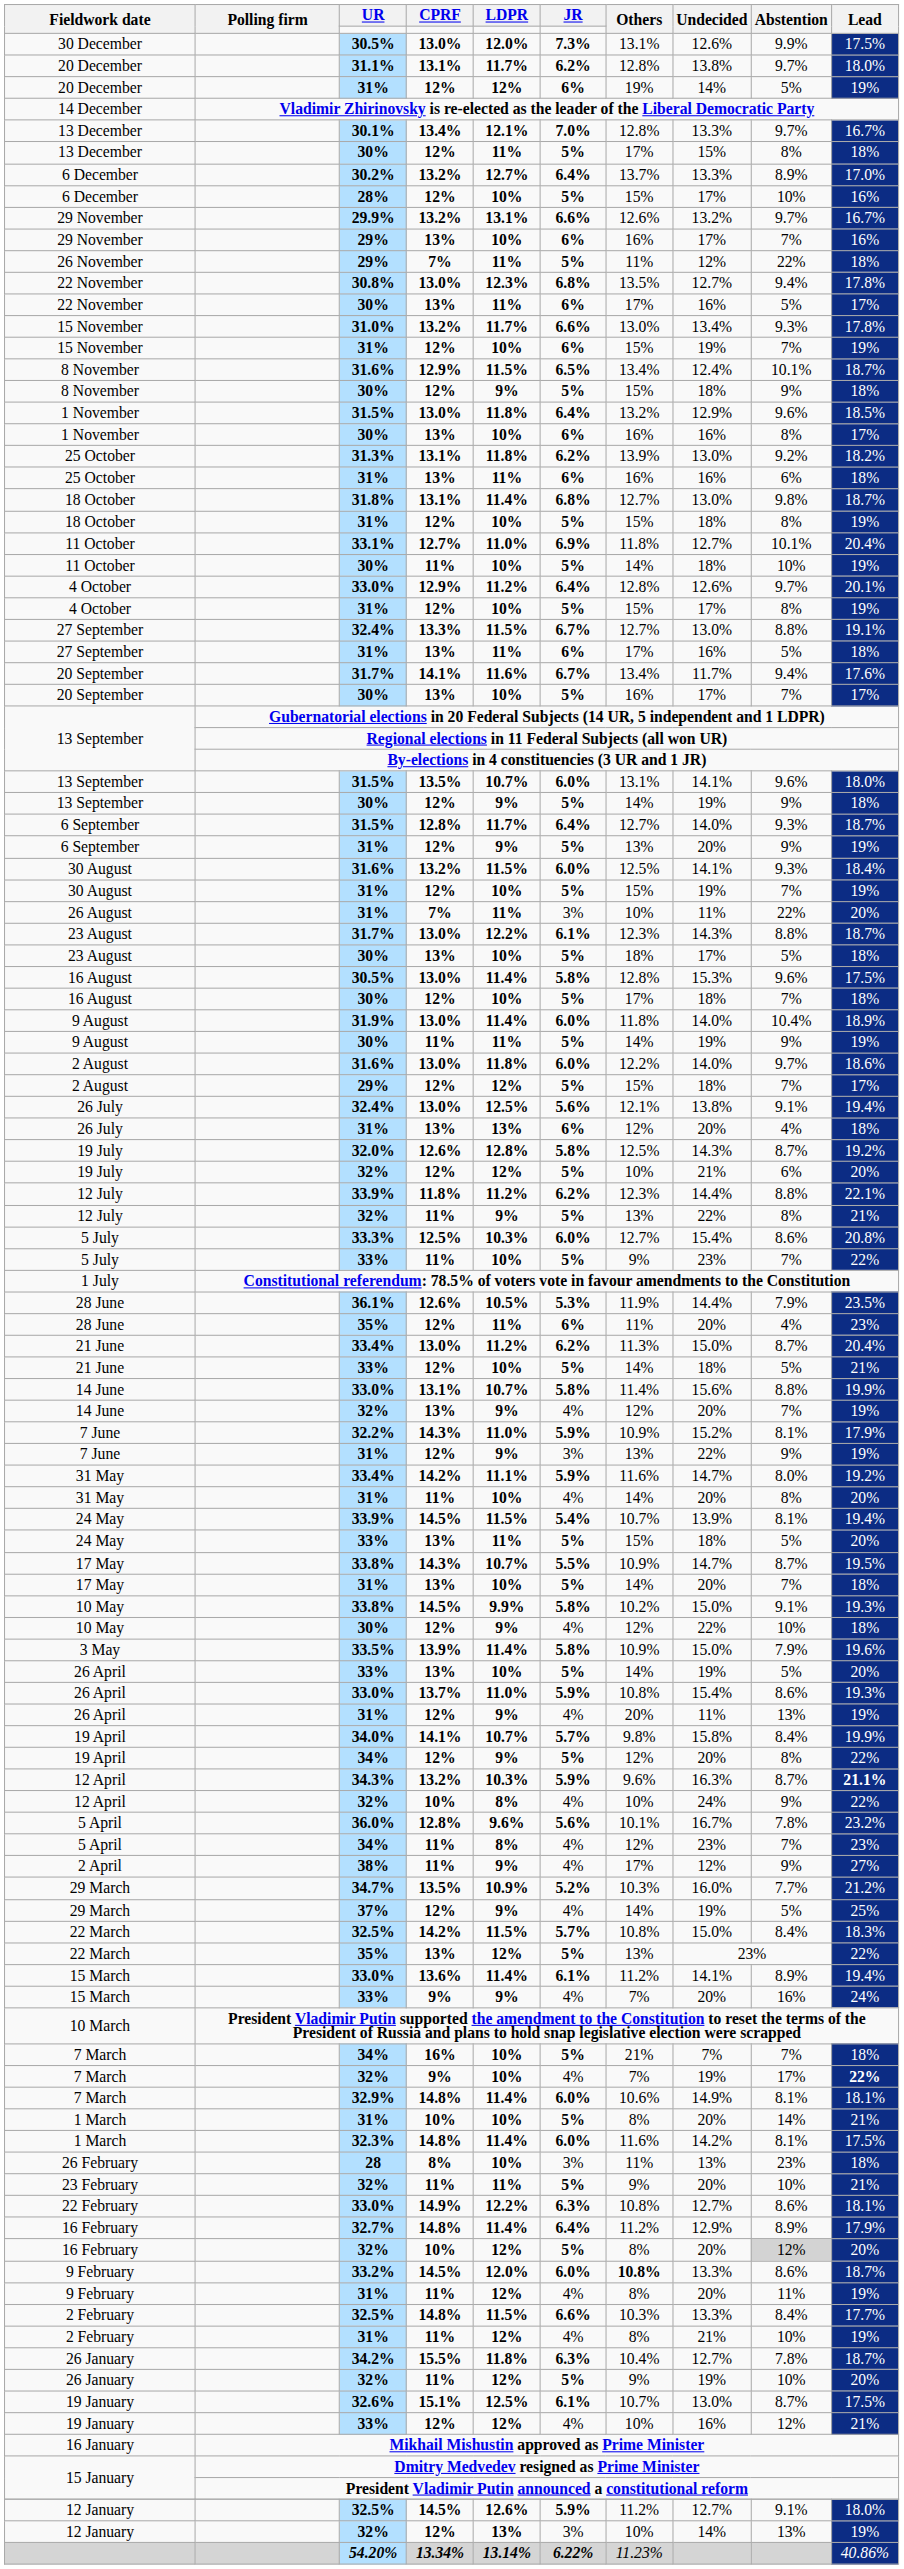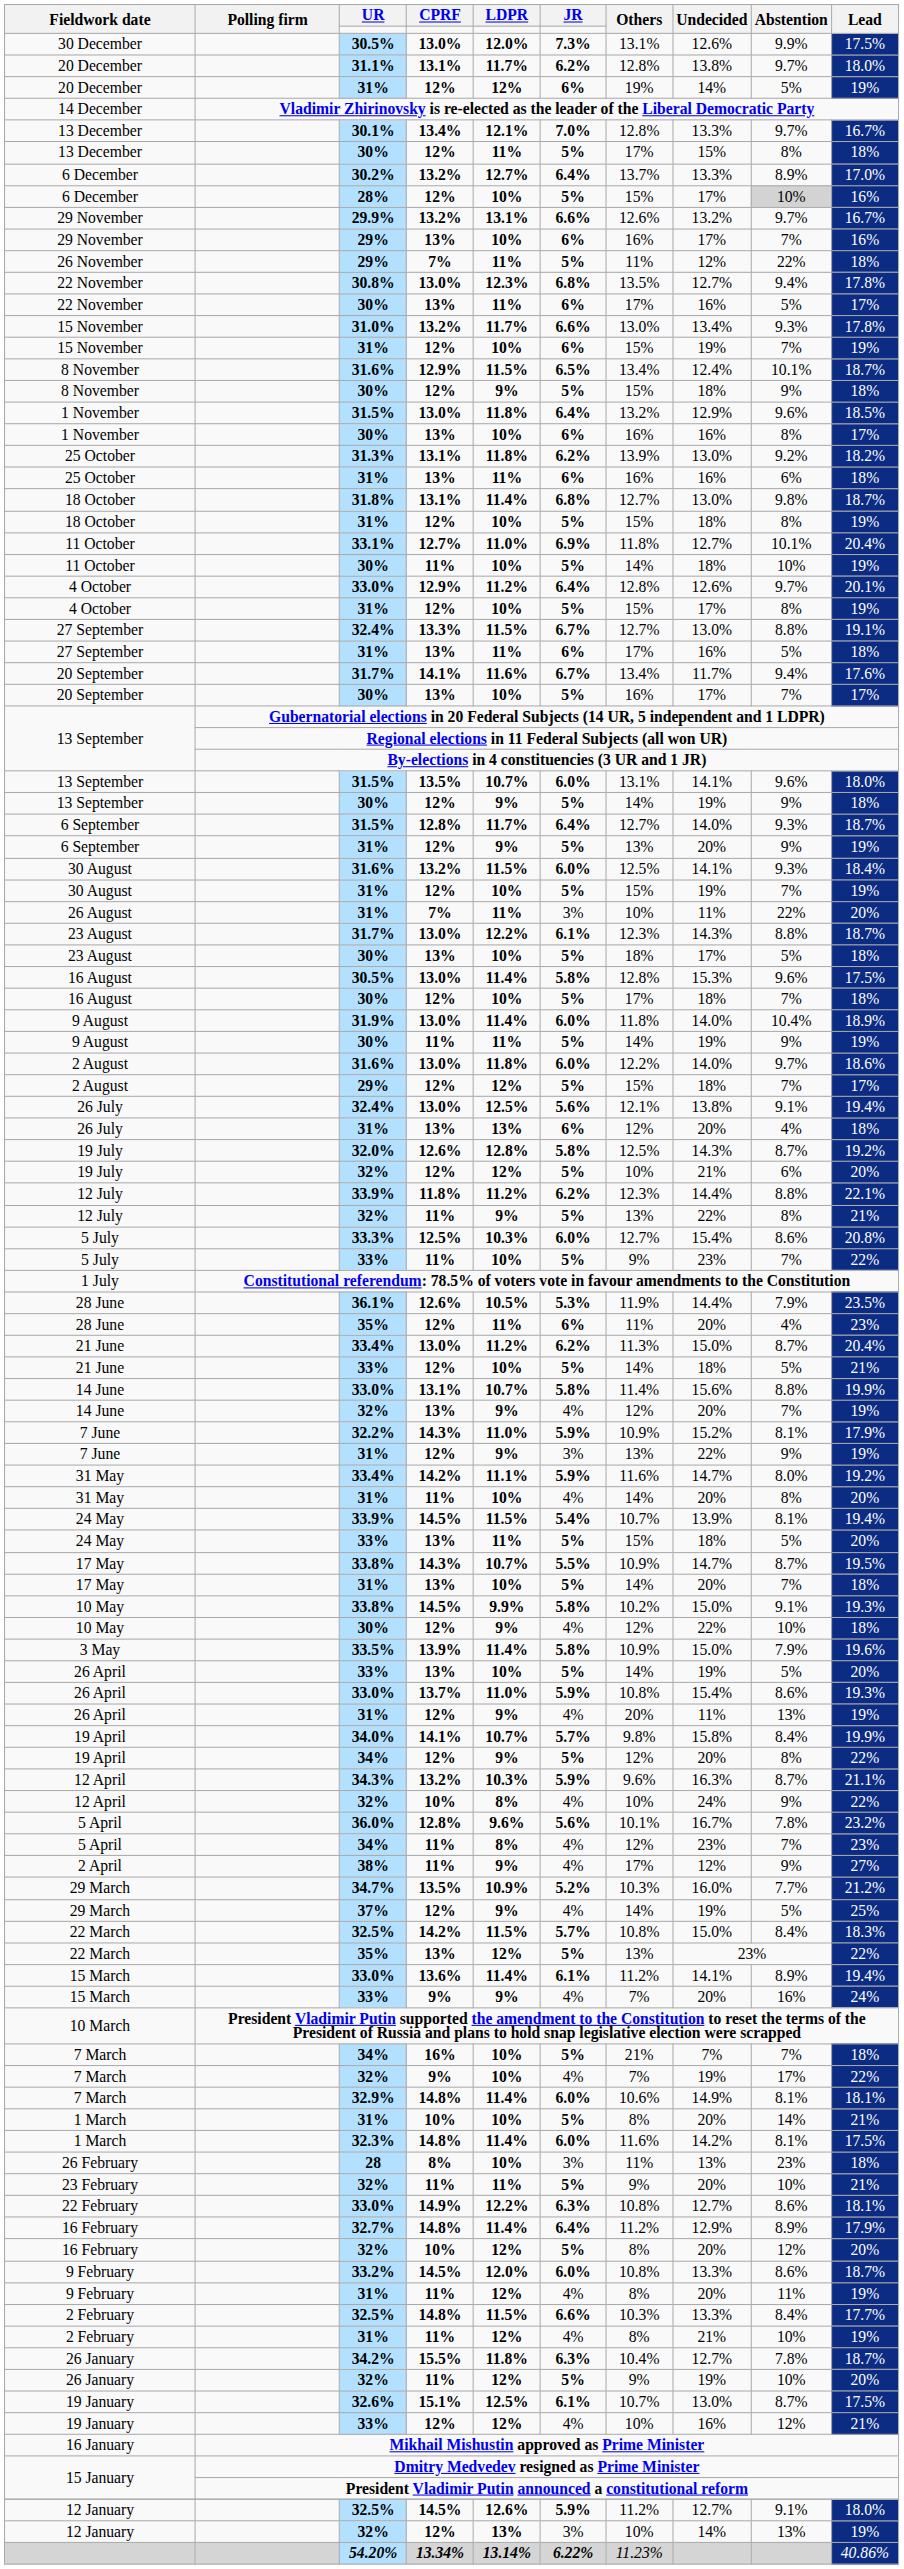(791, 196) no background -> (791, 196) lightgrey background
(865, 1780) bold -> (865, 1780) normal
(865, 2076) bold -> (865, 2076) normal
(791, 2250) lightgrey background -> (791, 2250) no background
(639, 2271) bold -> (639, 2271) normal
